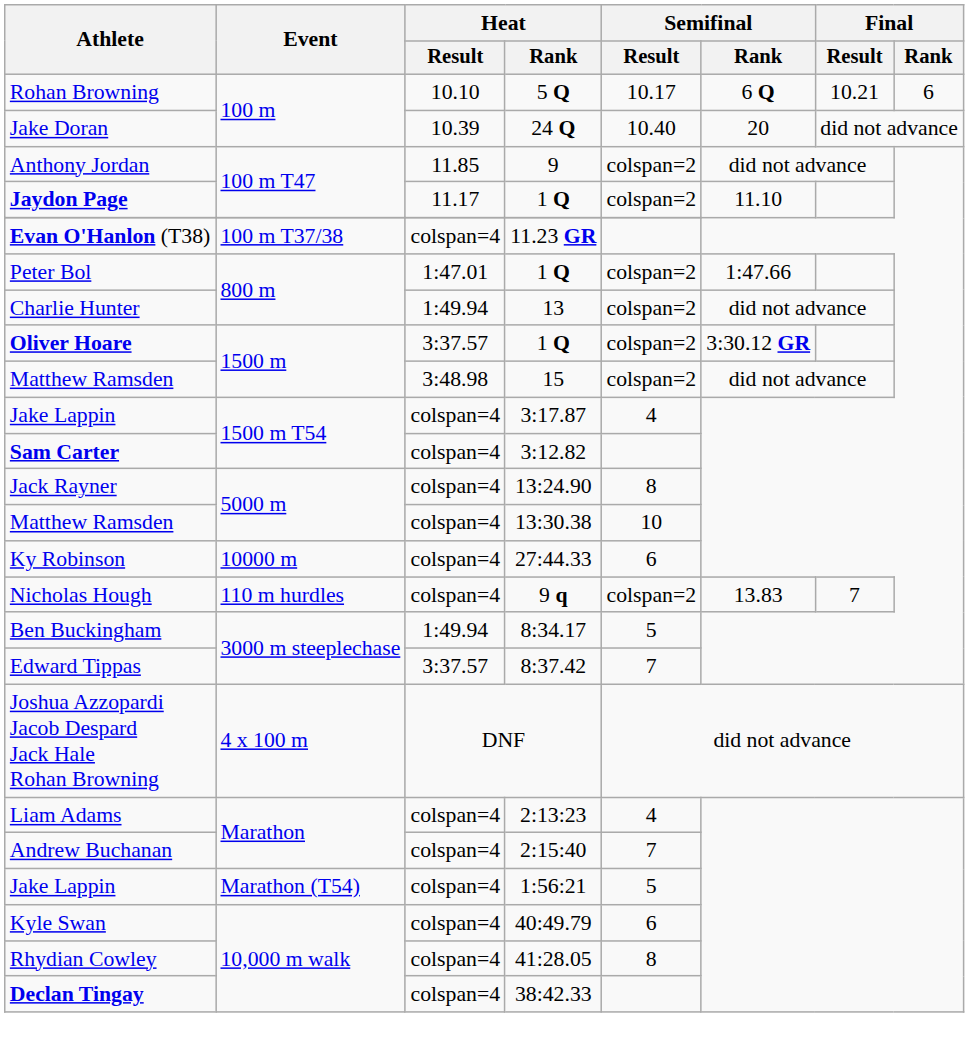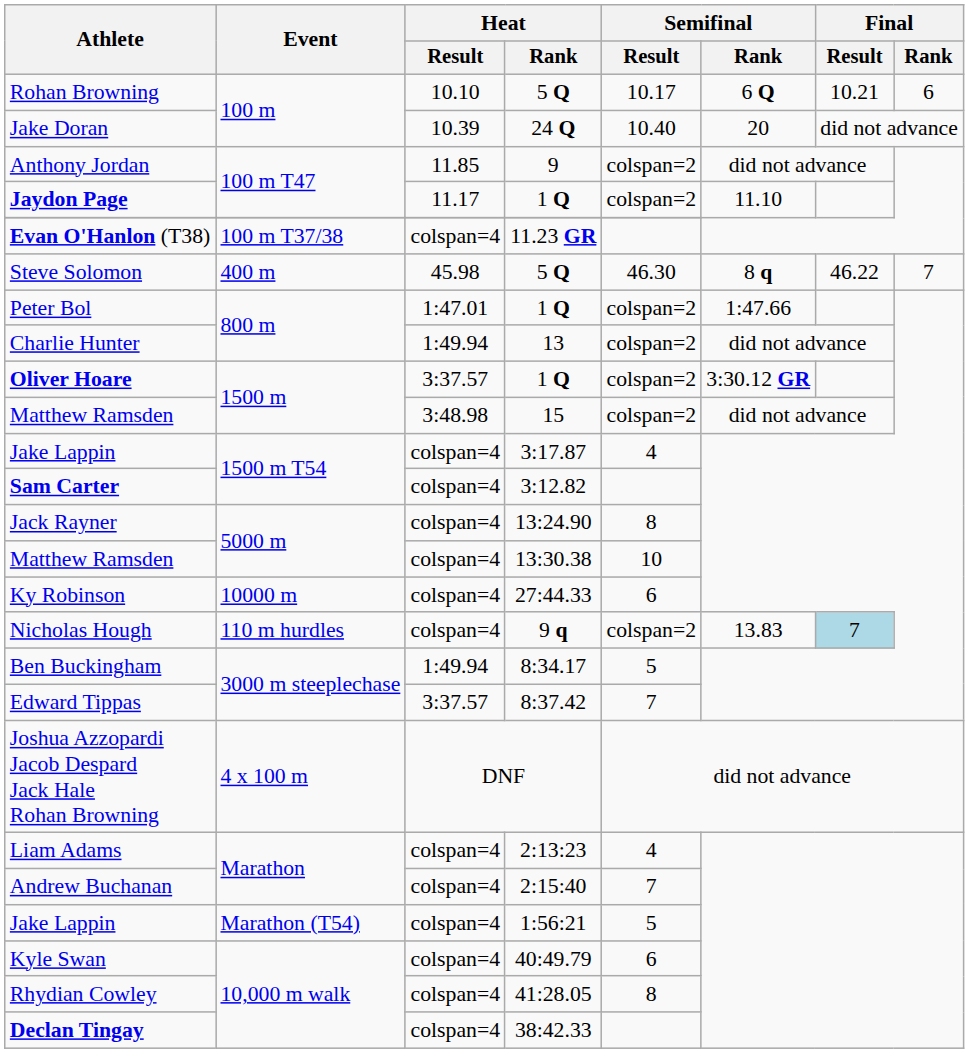+ row: (76, 271)
(855, 594) no background -> (855, 630) lightblue background
